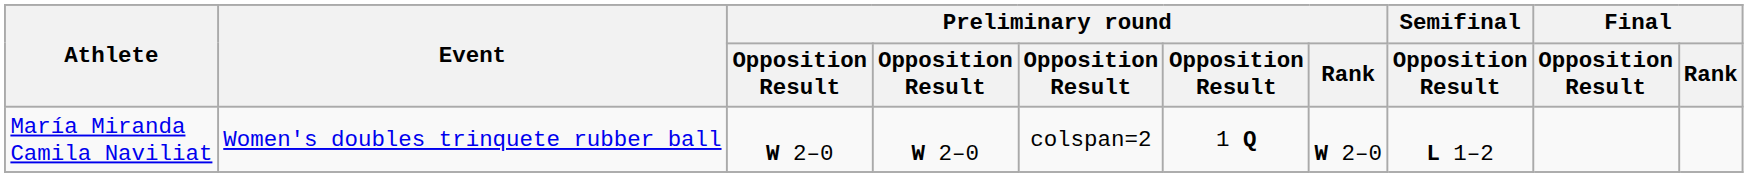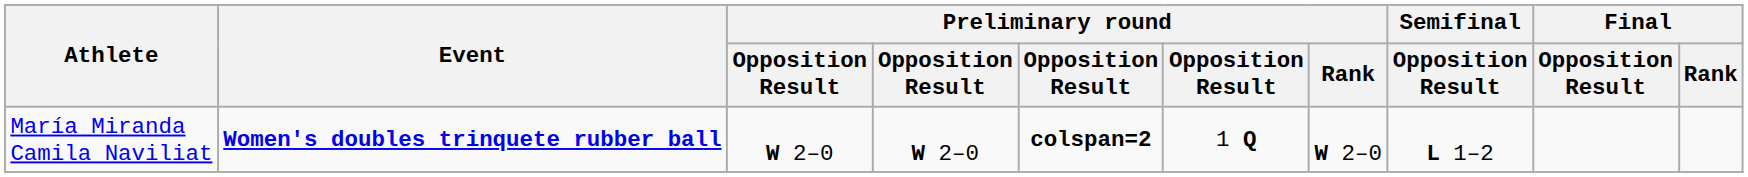(472, 139) normal -> (472, 139) bold
(1091, 139) normal -> (1091, 139) bold
